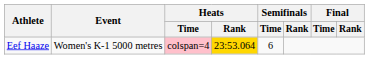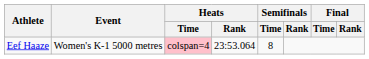(235, 46) gold background -> (235, 46) no background
(271, 46) 6 -> (271, 46) 8
